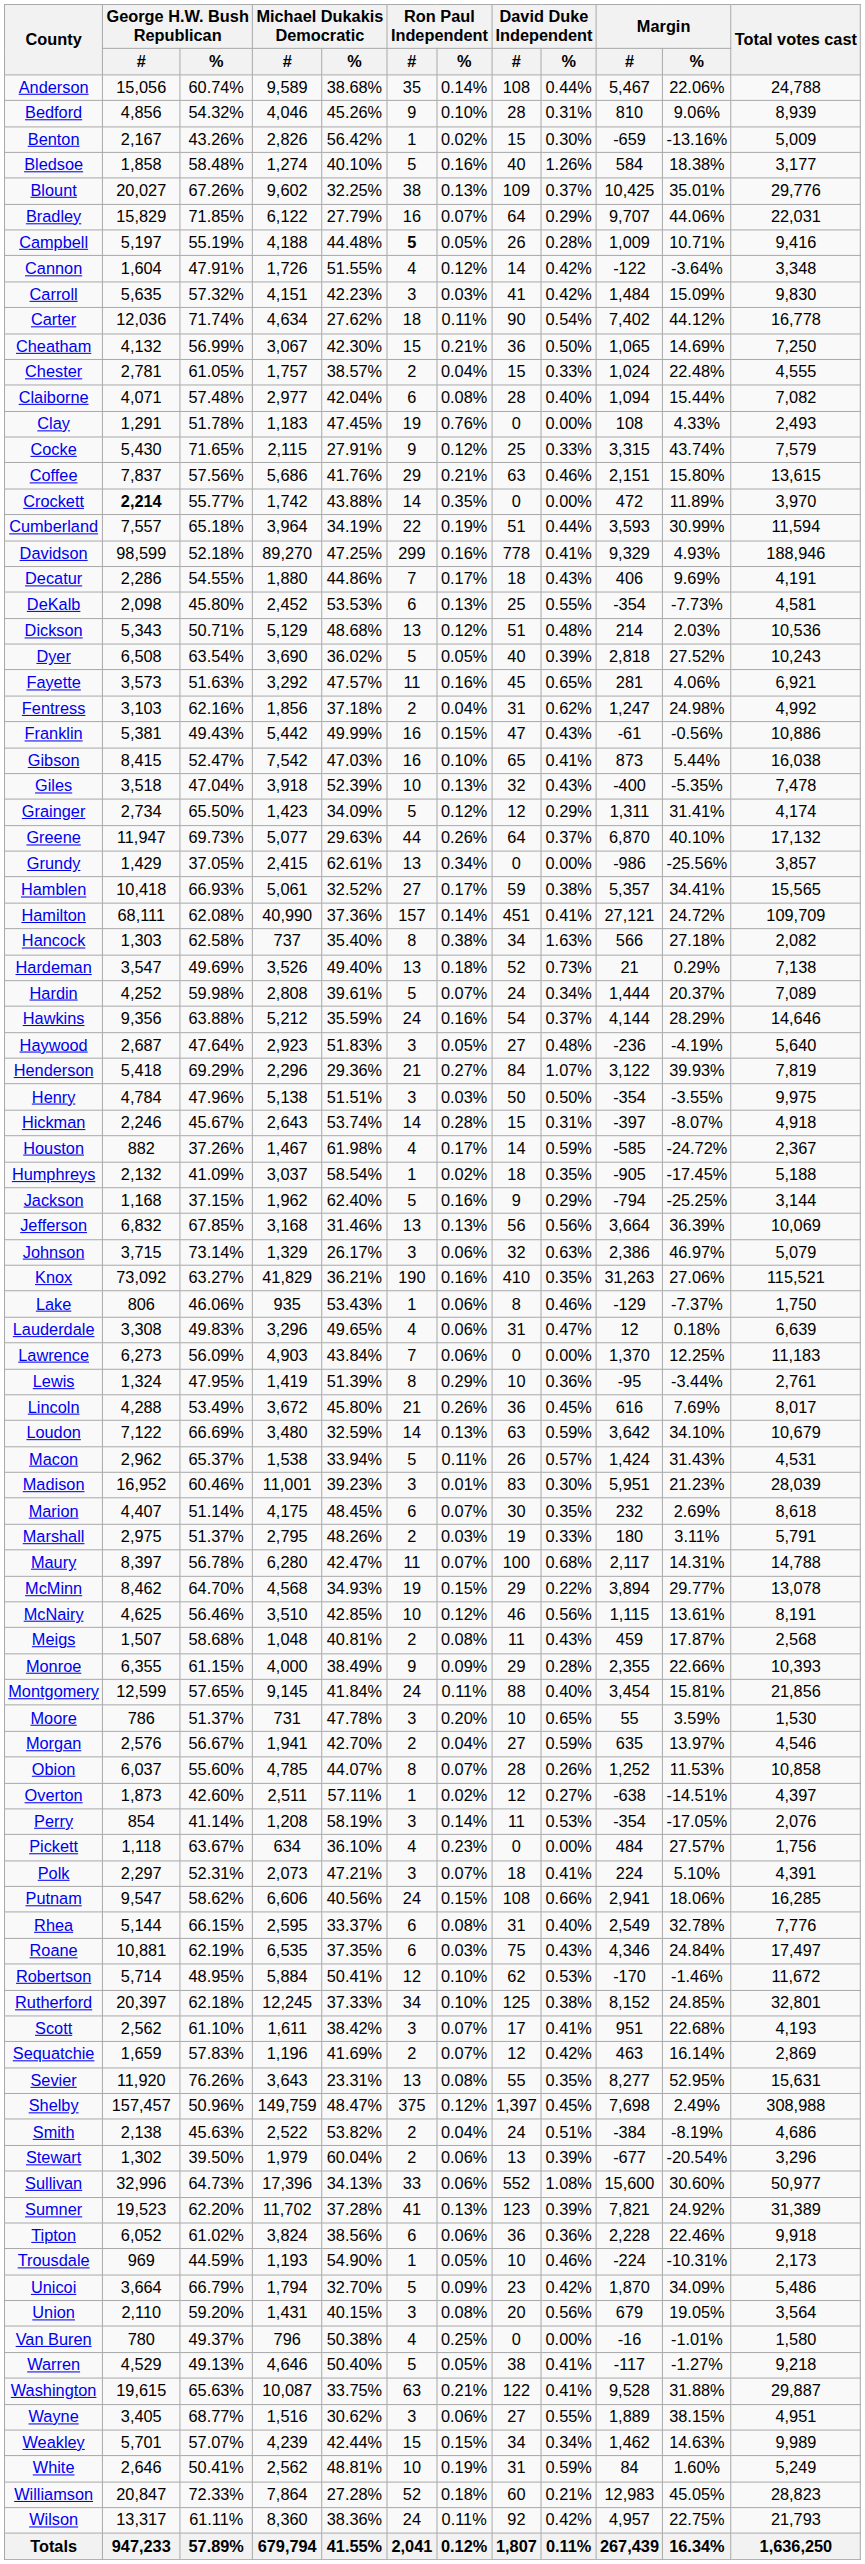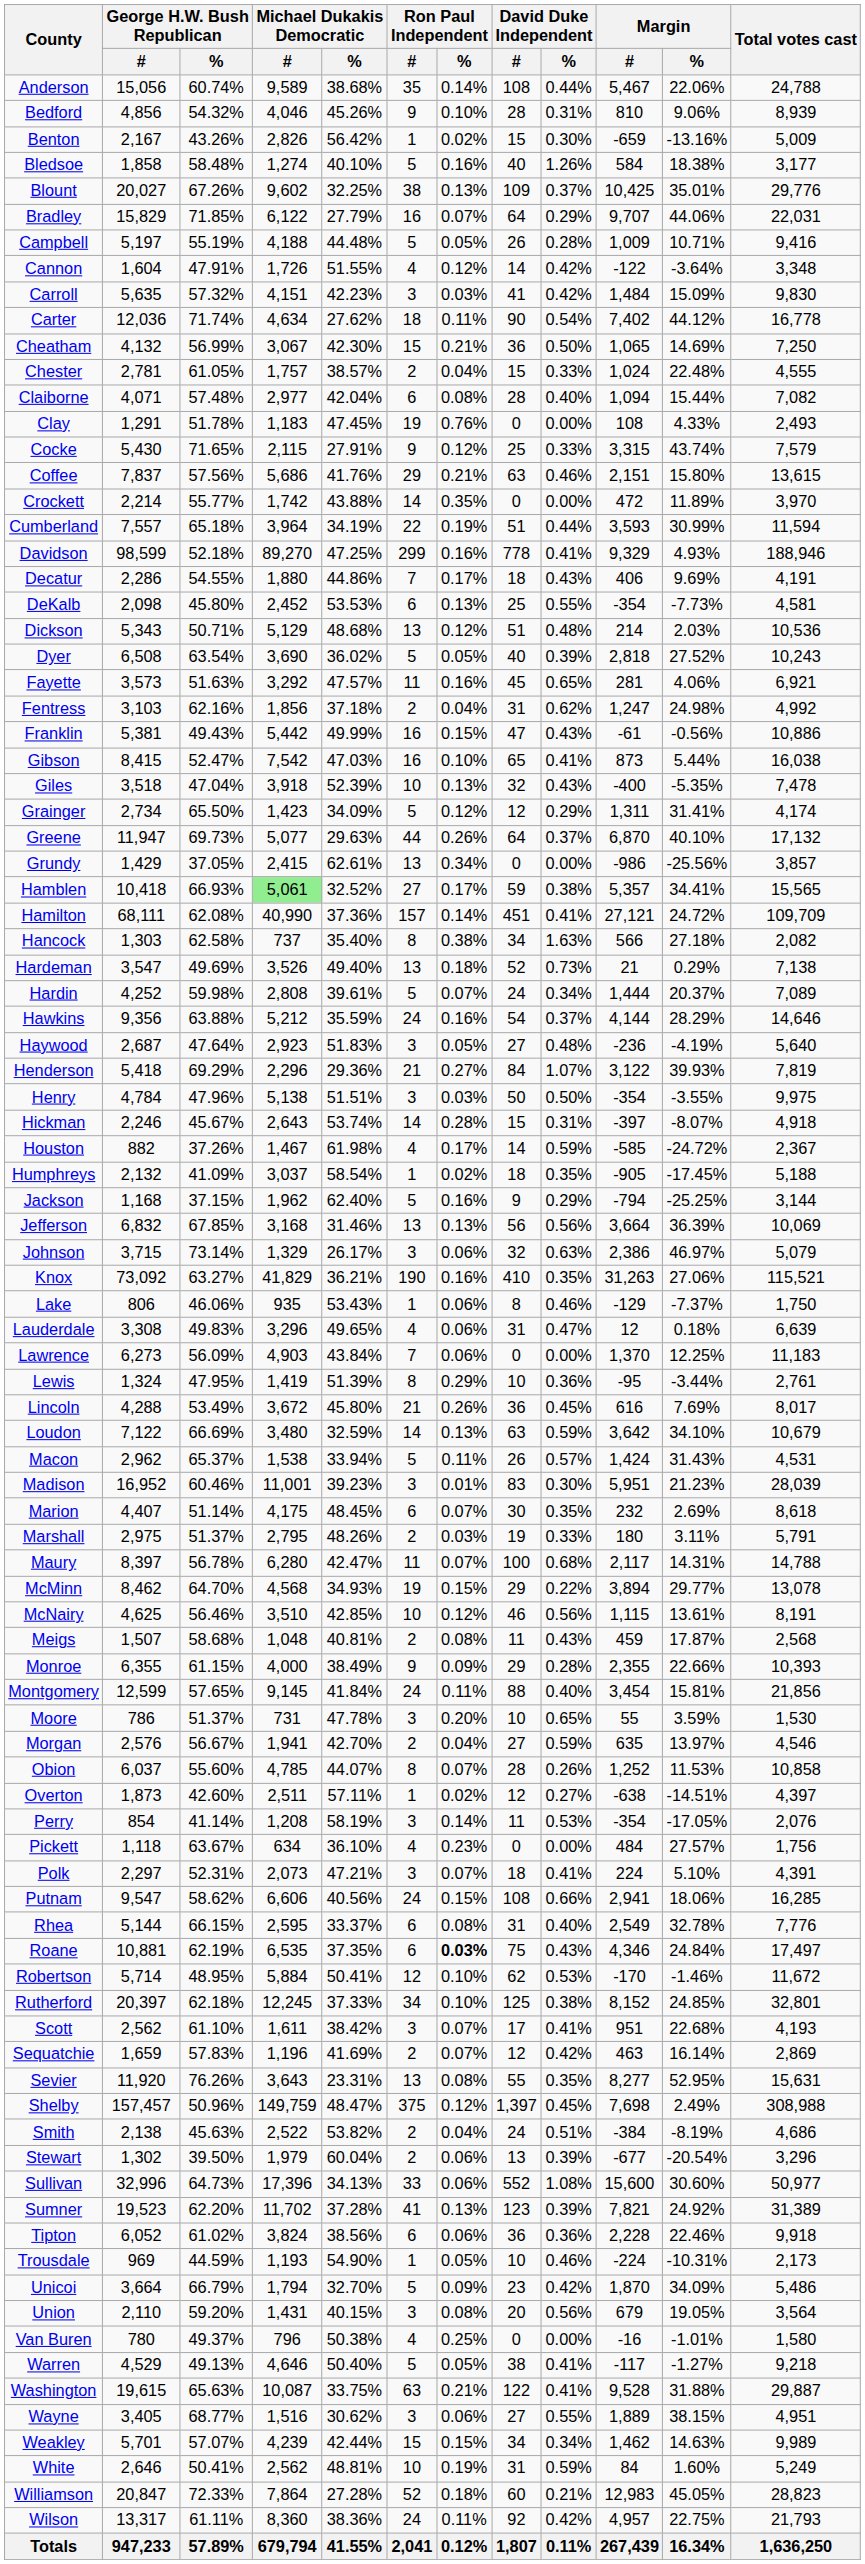(412, 242) bold -> (412, 242) normal
(141, 501) bold -> (141, 501) normal
(287, 889) no background -> (287, 889) lightgreen background
(464, 1951) normal -> (464, 1951) bold
